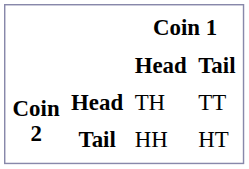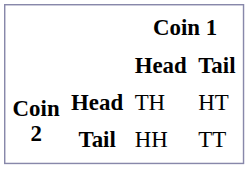(212, 102) TT -> (213, 102) HT
(213, 139) HT -> (212, 139) TT
